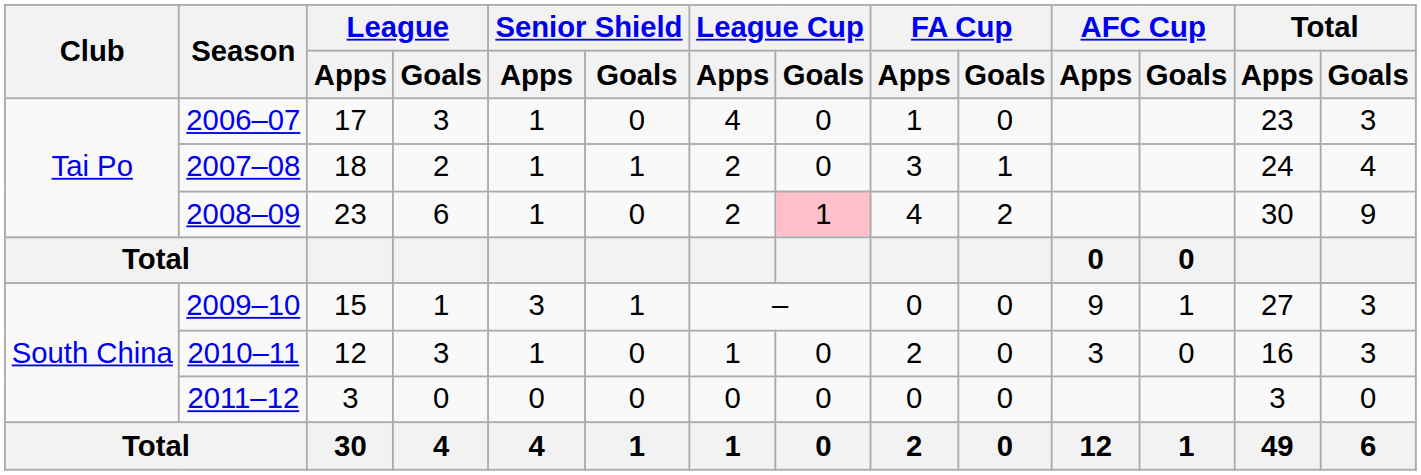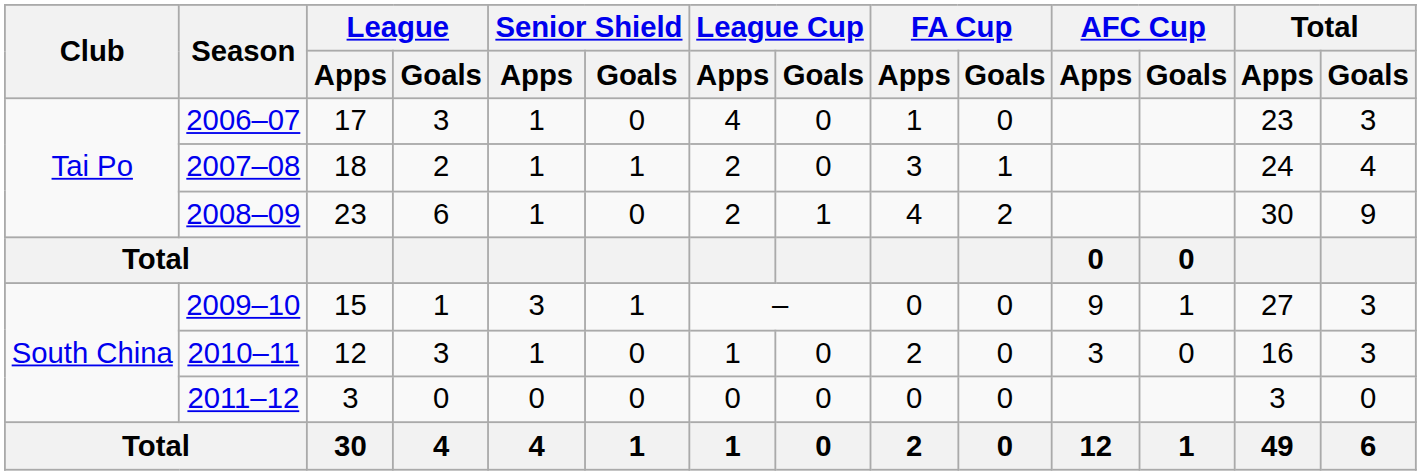(823, 213) pink background -> (823, 213) no background
